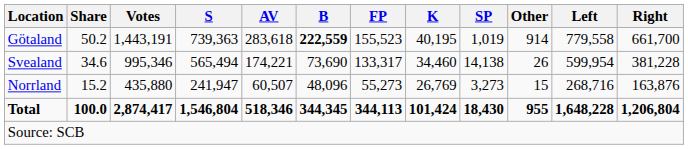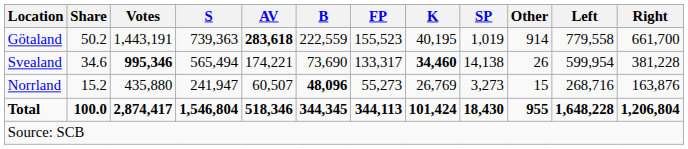(269, 39) normal -> (269, 39) bold
(323, 39) bold -> (323, 39) normal
(149, 62) normal -> (149, 62) bold
(436, 62) normal -> (436, 62) bold
(327, 86) normal -> (327, 86) bold
